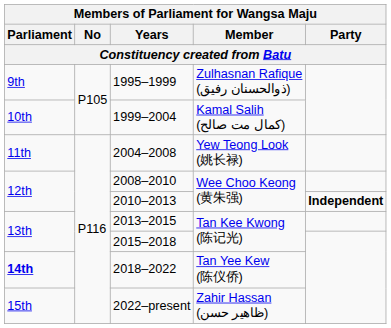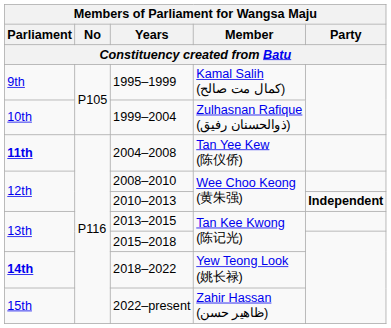(249, 82) Zulhasnan Rafique (ذوالحسنان رفيق) -> (241, 82) Kamal Salih (كمال مت صالح)
(241, 117) Kamal Salih (كمال مت صالح) -> (249, 117) Zulhasnan Rafique (ذوالحسنان رفيق)
(19, 153) normal -> (20, 153) bold
(242, 152) Yew Teong Look (姚长禄) -> (233, 152) Tan Yee Kew (陈仪侨)
(233, 269) Tan Yee Kew (陈仪侨) -> (242, 269) Yew Teong Look (姚长禄)
